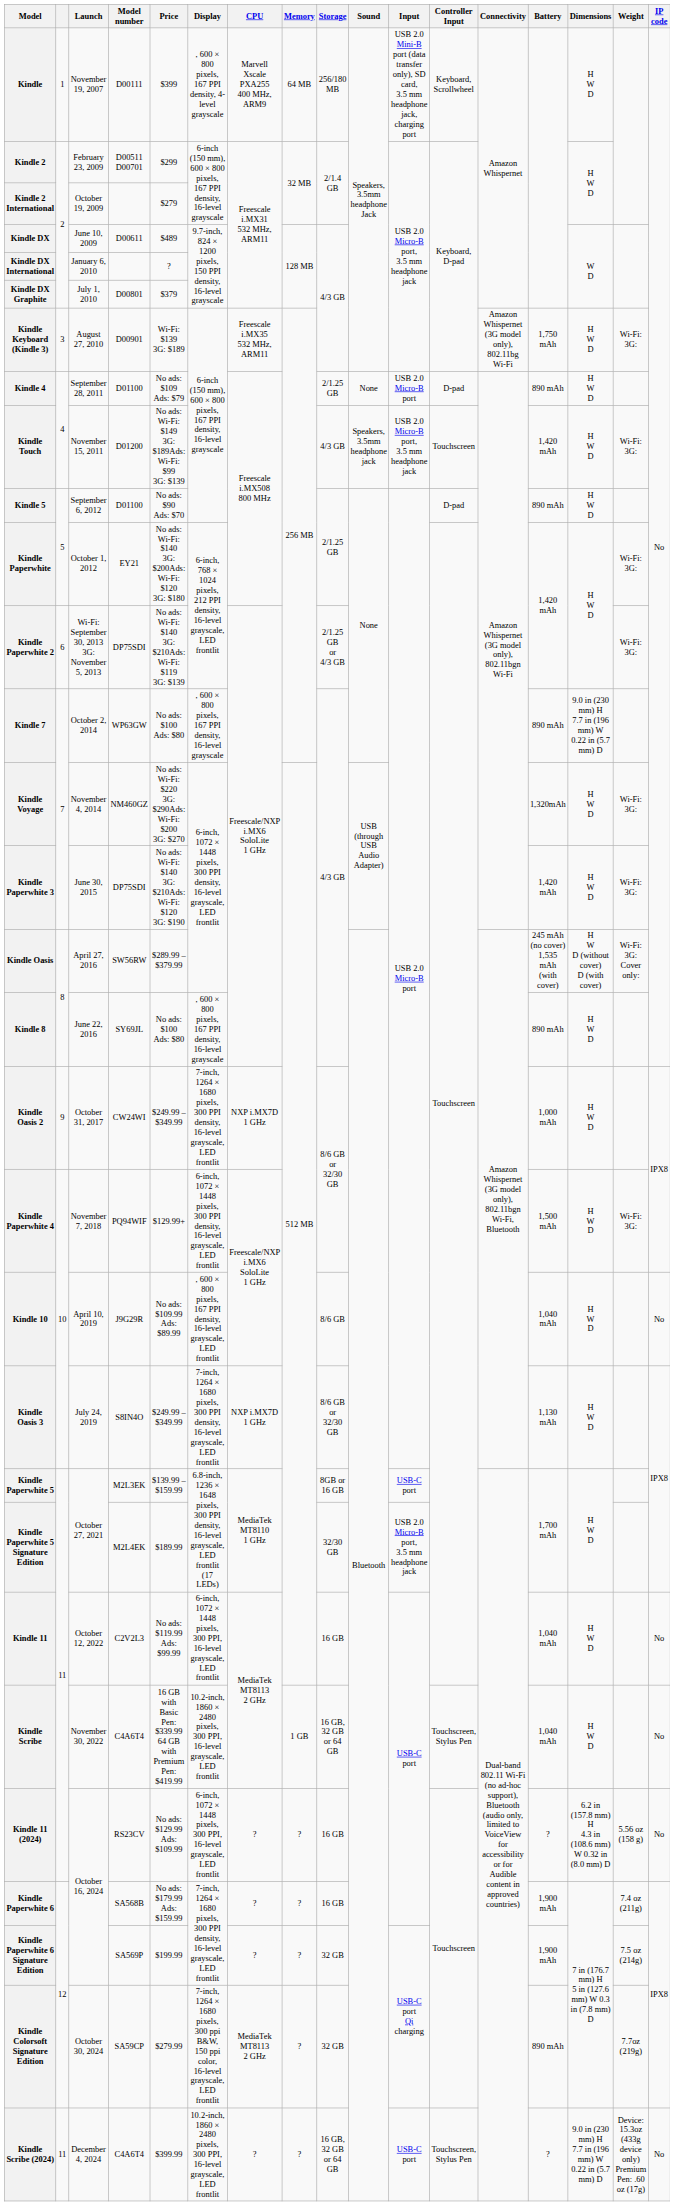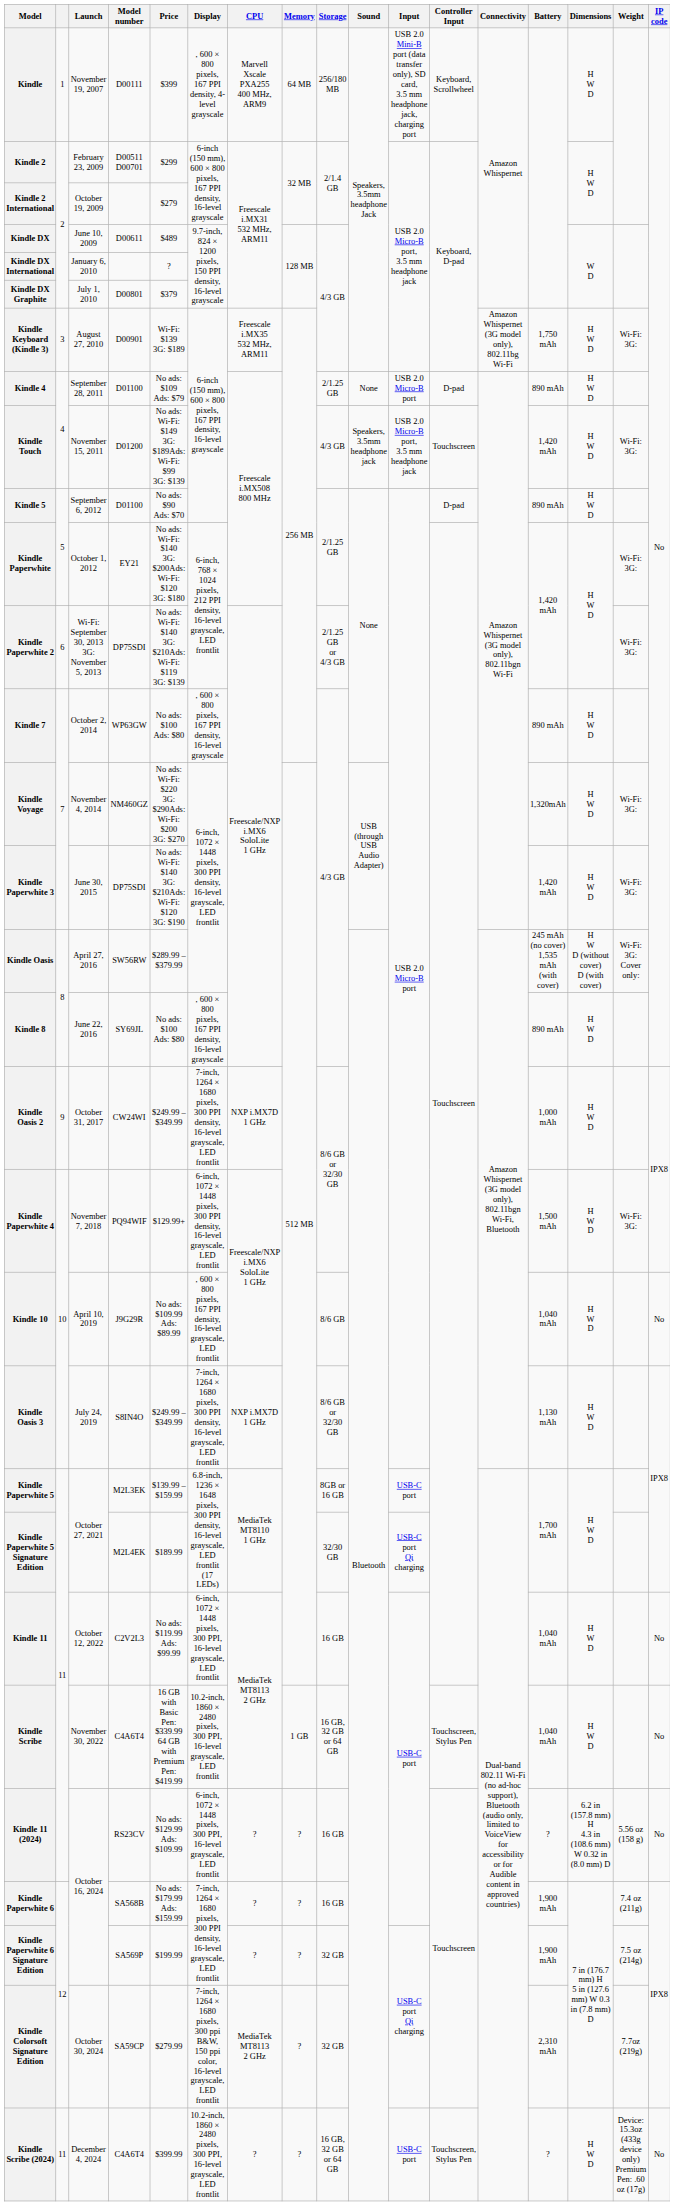(591, 725) 9.0 in (230 mm) H 7.7 in (196 mm) W 0.22 in (5.7 mm) D -> (591, 725) H W D
(409, 1547) USB 2.0 Micro-B port, 3.5 mm headphone jack -> (409, 1551) USB-C port Qi charging
(548, 2046) 890 mAh -> (548, 2046) 2,310 mAh
(591, 2154) 9.0 in (230 mm) H 7.7 in (196 mm) W 0.22 in (5.7 mm) D -> (591, 2154) H W D
